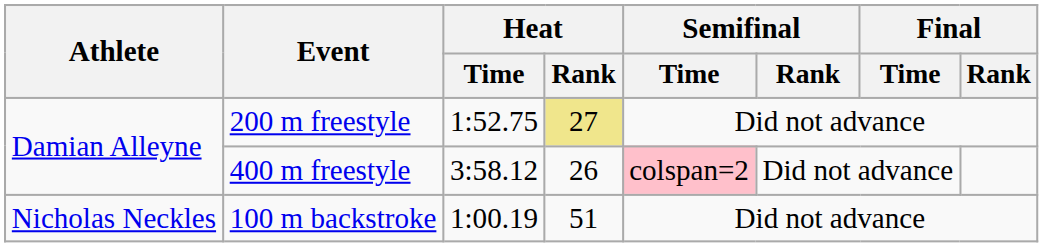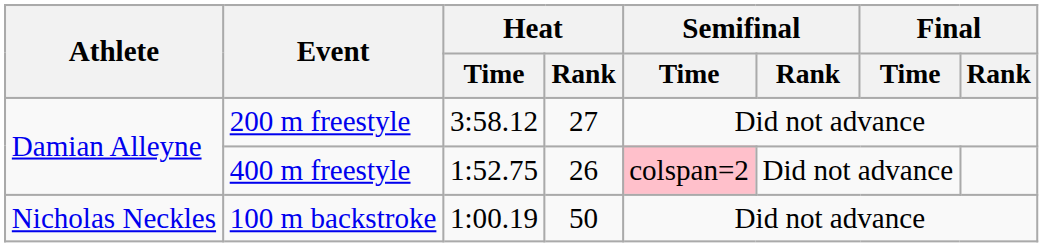(494, 122) 1:52.75 -> (494, 122) 3:58.12
(584, 122) khaki background -> (584, 122) no background
(494, 170) 3:58.12 -> (494, 170) 1:52.75
(584, 218) 51 -> (584, 218) 50
